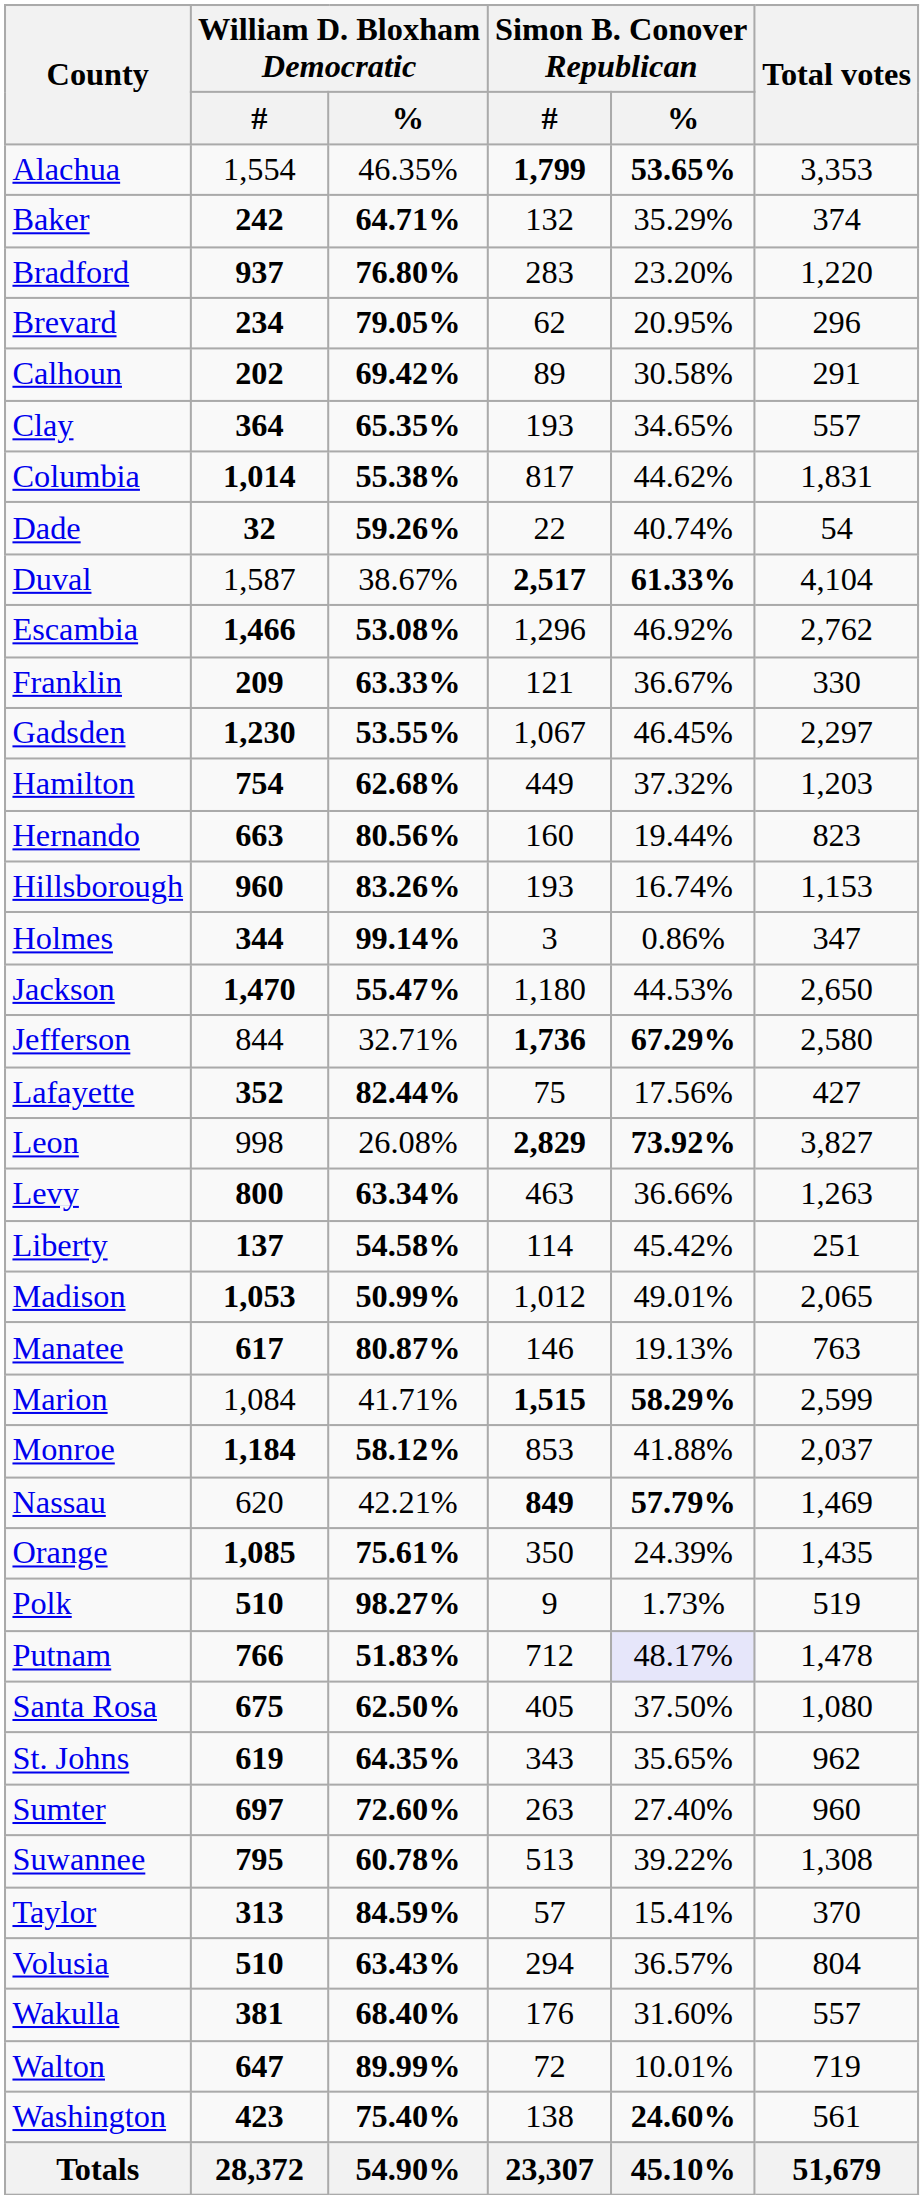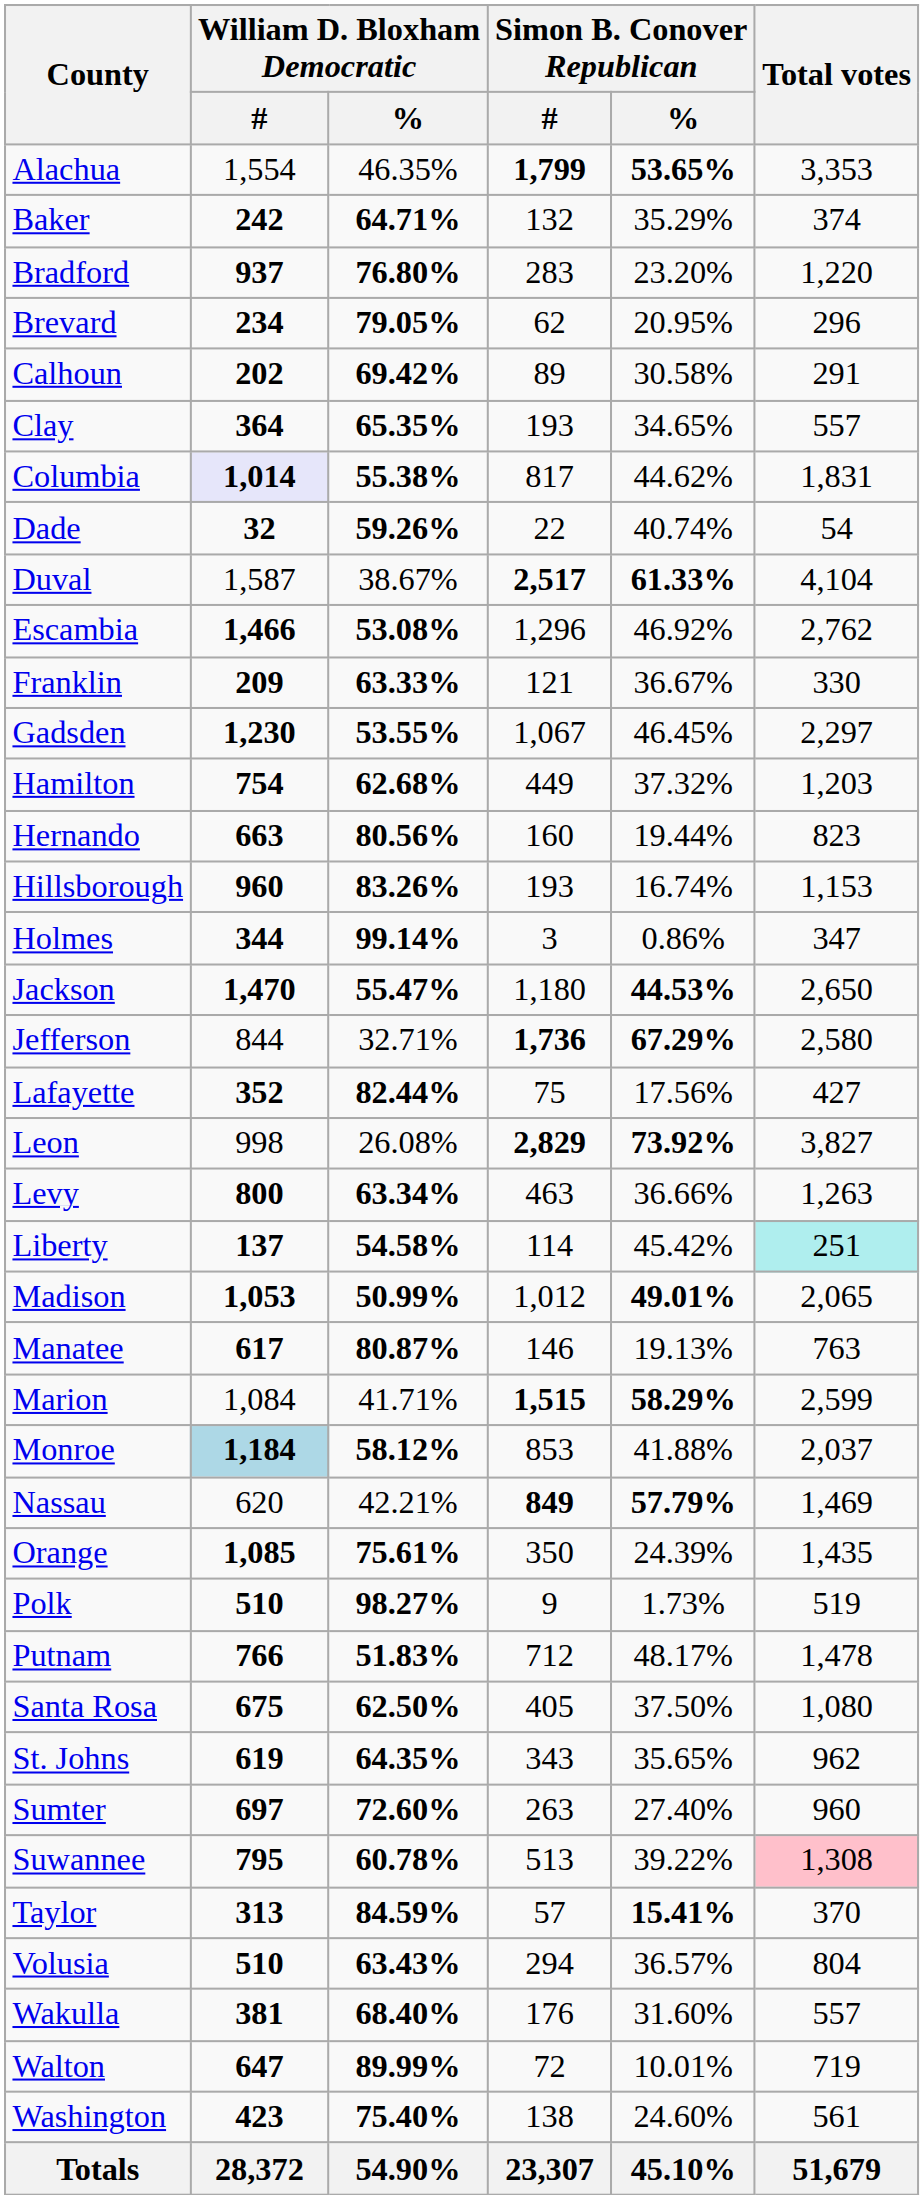(259, 476) no background -> (259, 476) lavender background
(683, 989) normal -> (683, 989) bold
(837, 1245) no background -> (837, 1245) paleturquoise background
(683, 1296) normal -> (683, 1296) bold
(259, 1450) no background -> (259, 1450) lightblue background
(683, 1655) lavender background -> (683, 1655) no background
(837, 1860) no background -> (837, 1860) pink background
(683, 1911) normal -> (683, 1911) bold
(683, 2116) bold -> (683, 2116) normal
